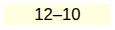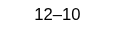(57, 14) lightyellow background -> (57, 14) no background
